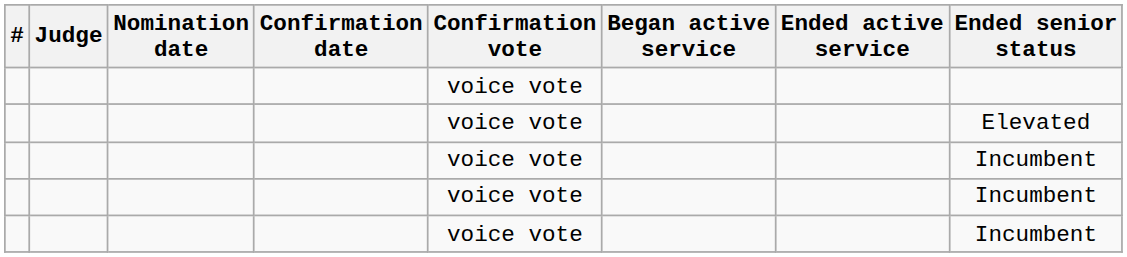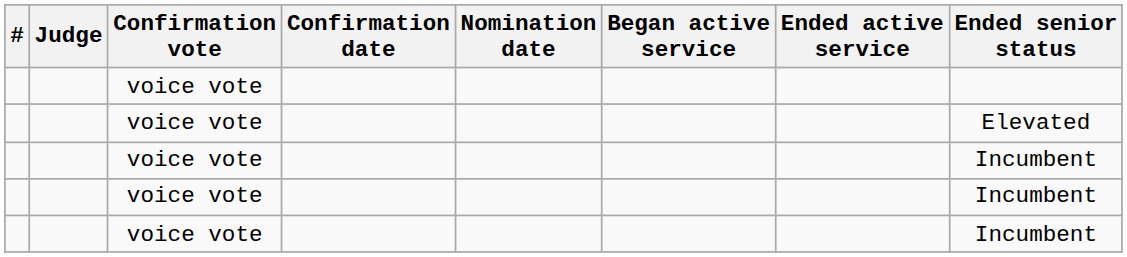columns swapped: (181, 36) <-> (515, 36)
